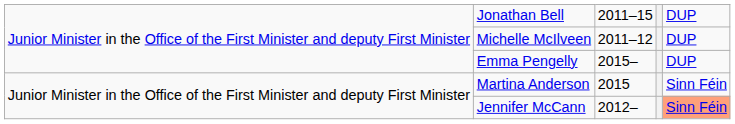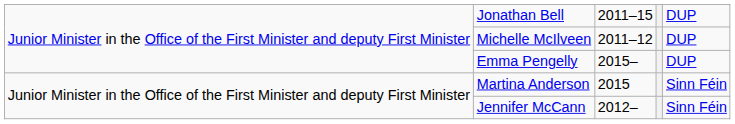(696, 107) lightsalmon background -> (696, 107) no background
